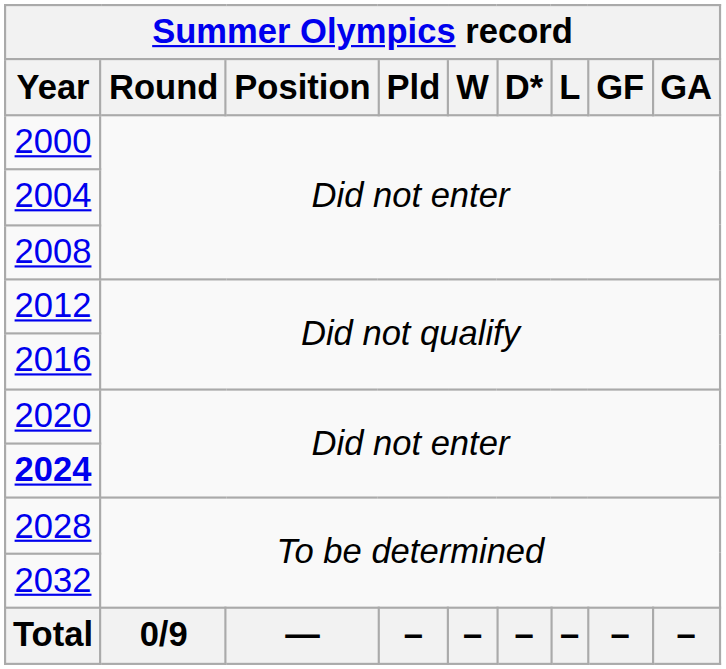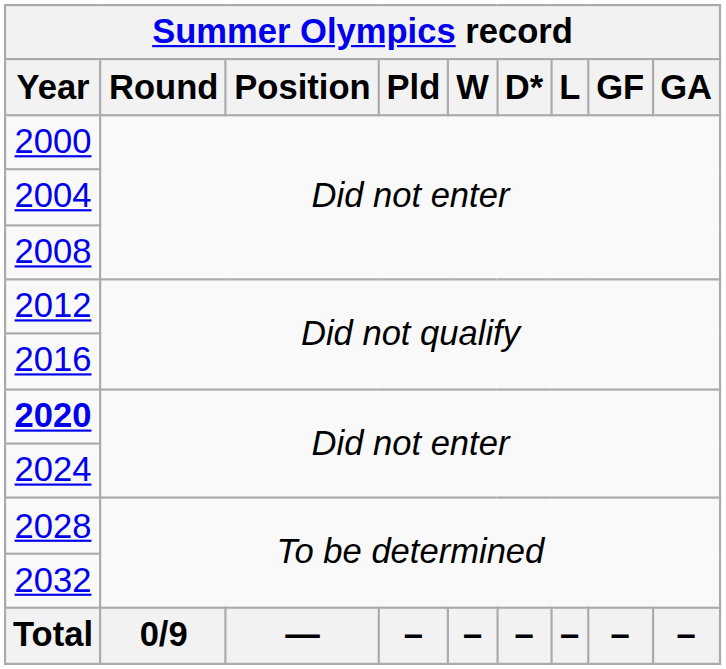(53, 415) normal -> (53, 415) bold
(53, 470) bold -> (53, 470) normal
